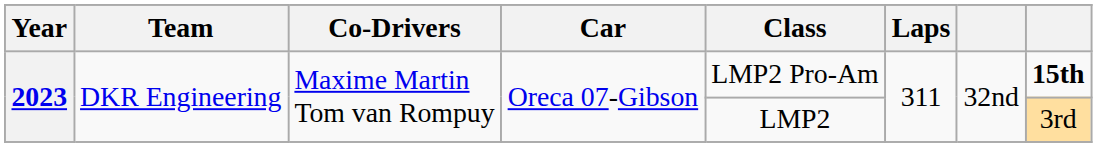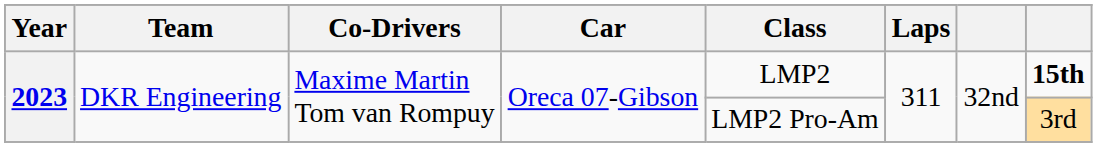(795, 73) LMP2 Pro-Am -> (795, 73) LMP2
(795, 119) LMP2 -> (795, 119) LMP2 Pro-Am
